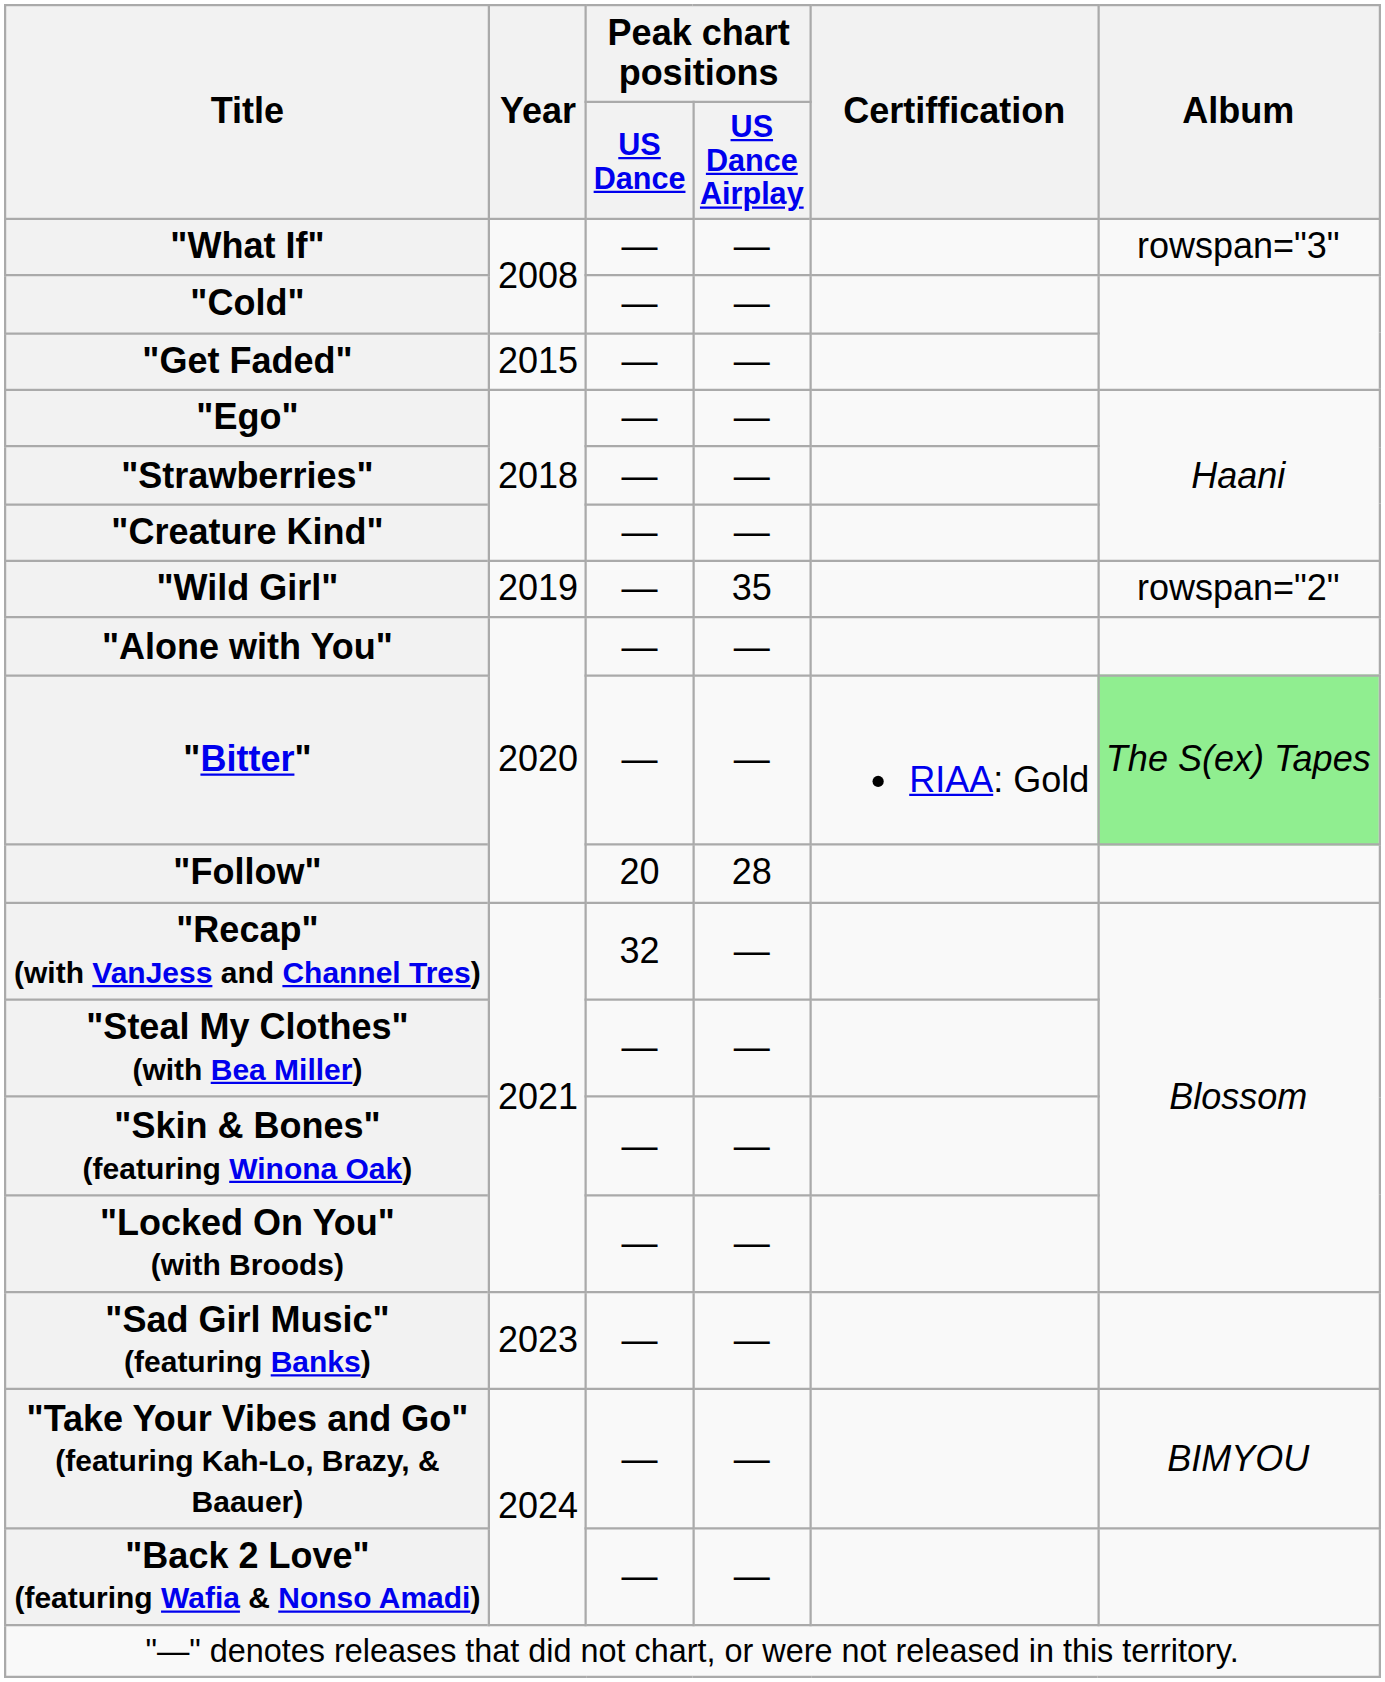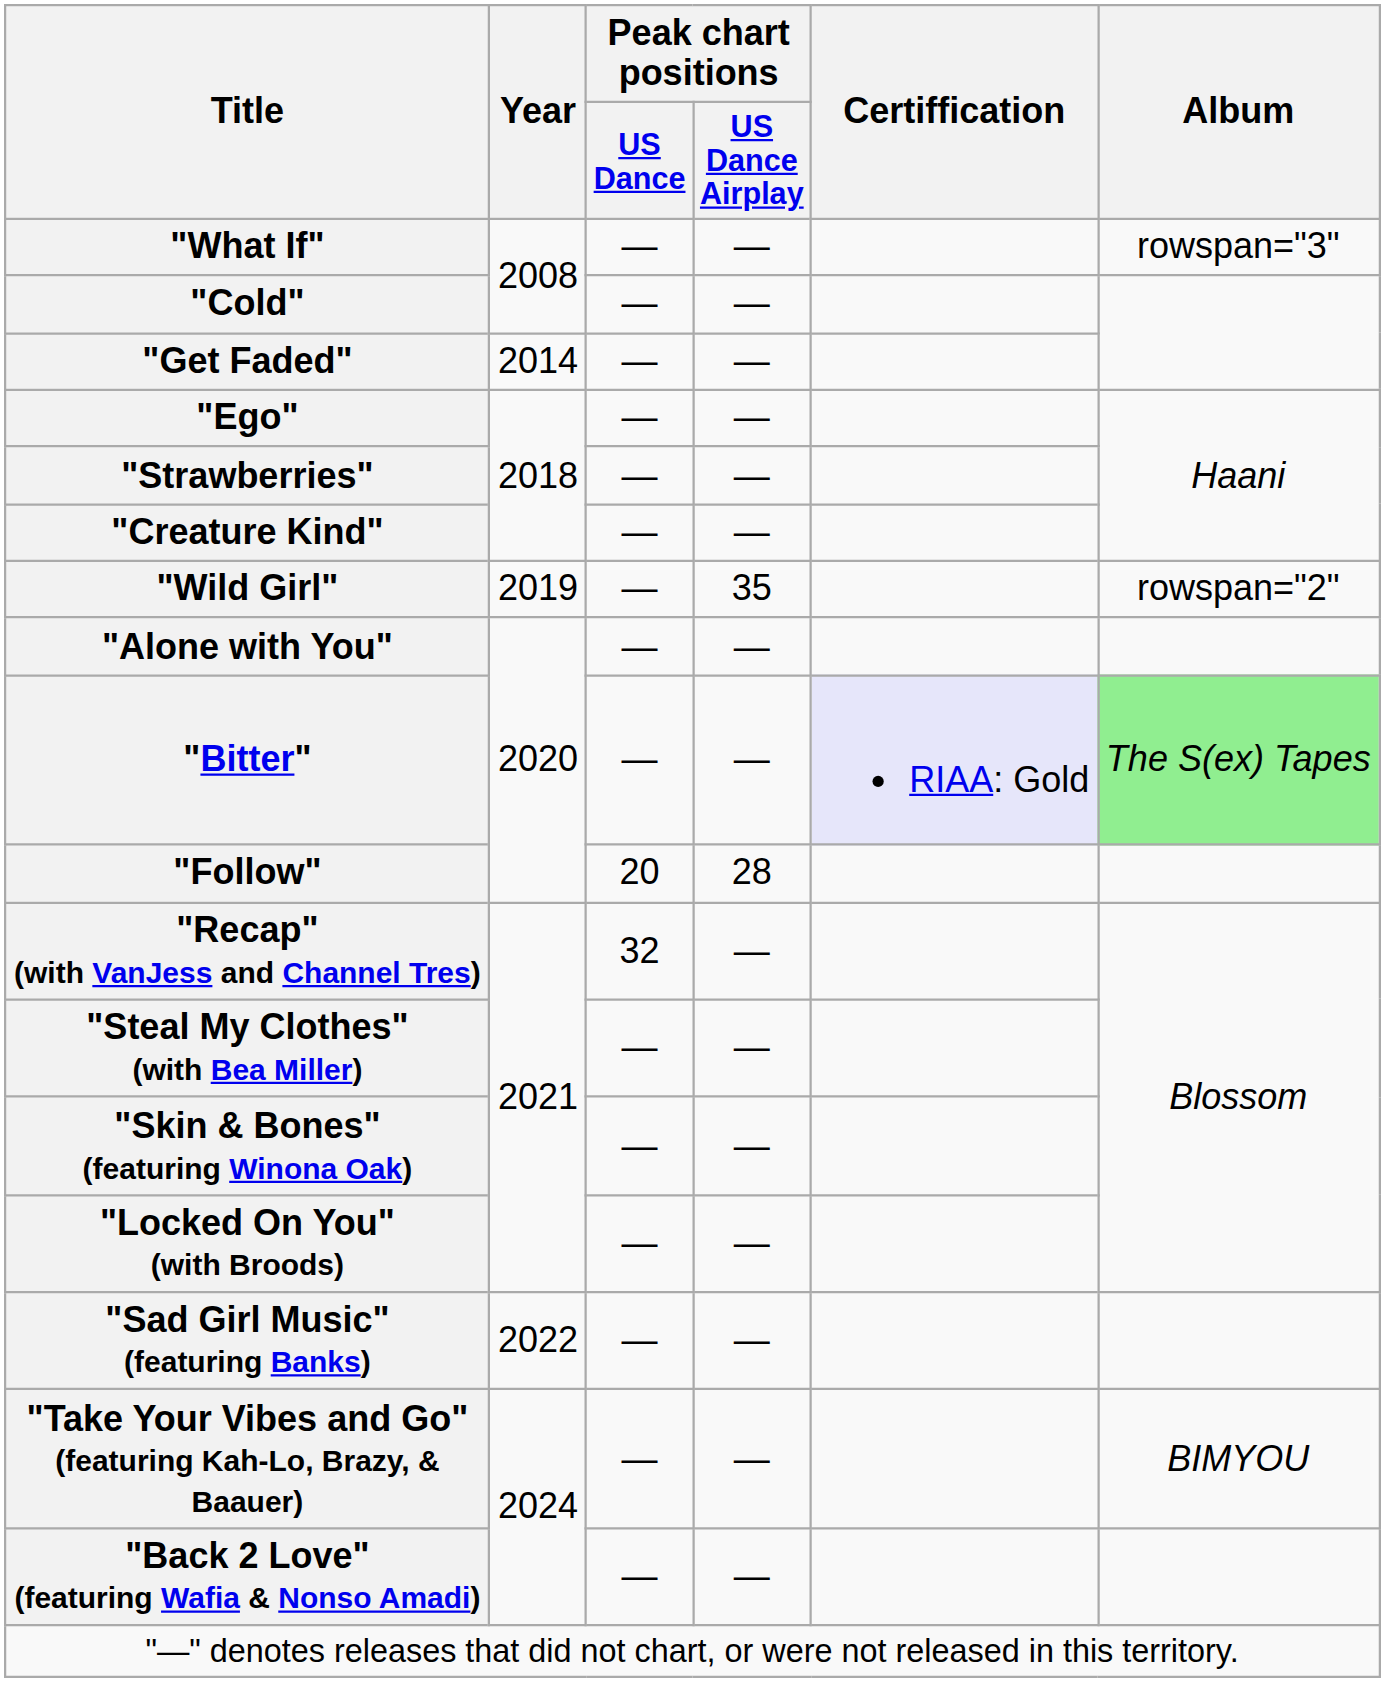(538, 360) 2015 -> (538, 360) 2014
(954, 780) no background -> (954, 780) lavender background
(538, 1340) 2023 -> (538, 1340) 2022
